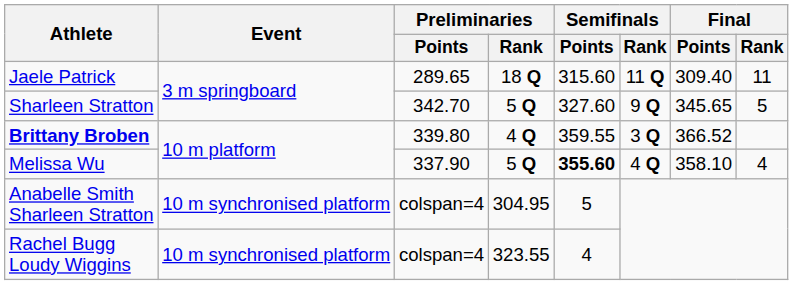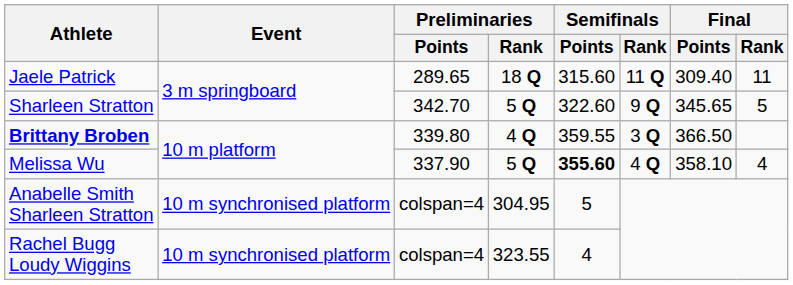(587, 106) 327.60 -> (587, 106) 322.60
(704, 135) 366.52 -> (704, 135) 366.50
